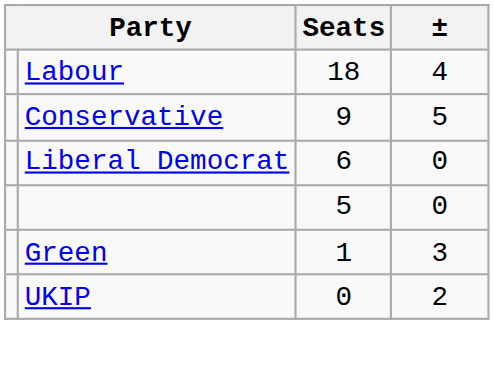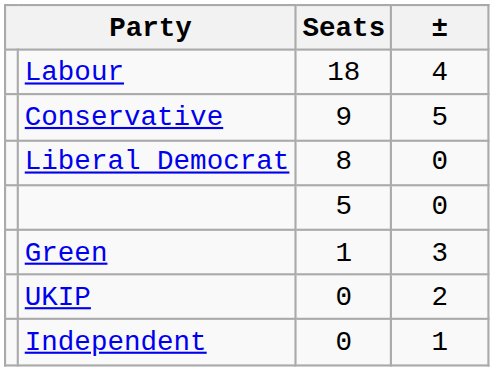(344, 162) 6 -> (344, 162) 8
+ row: (116, 342)
